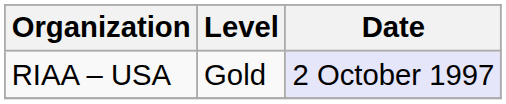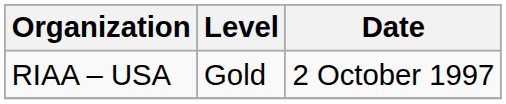(393, 74) lavender background -> (393, 74) no background
